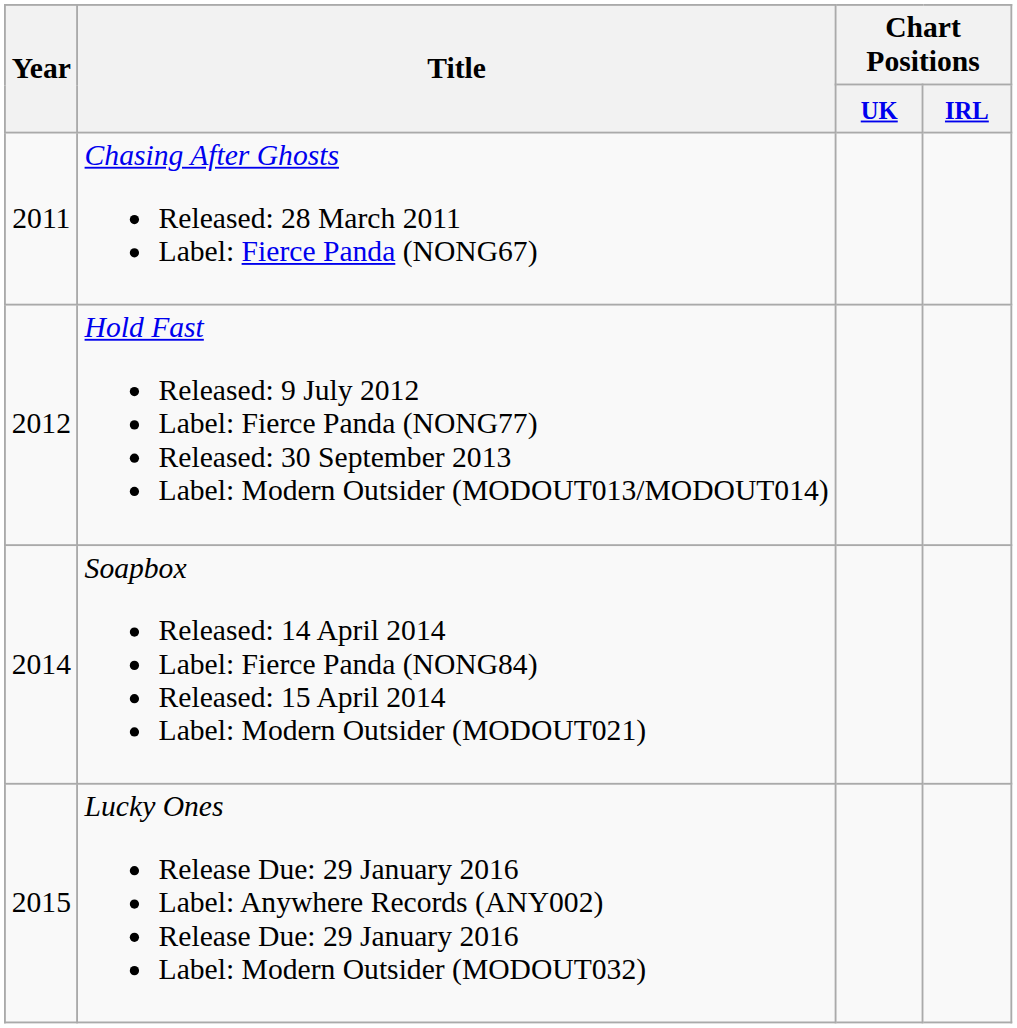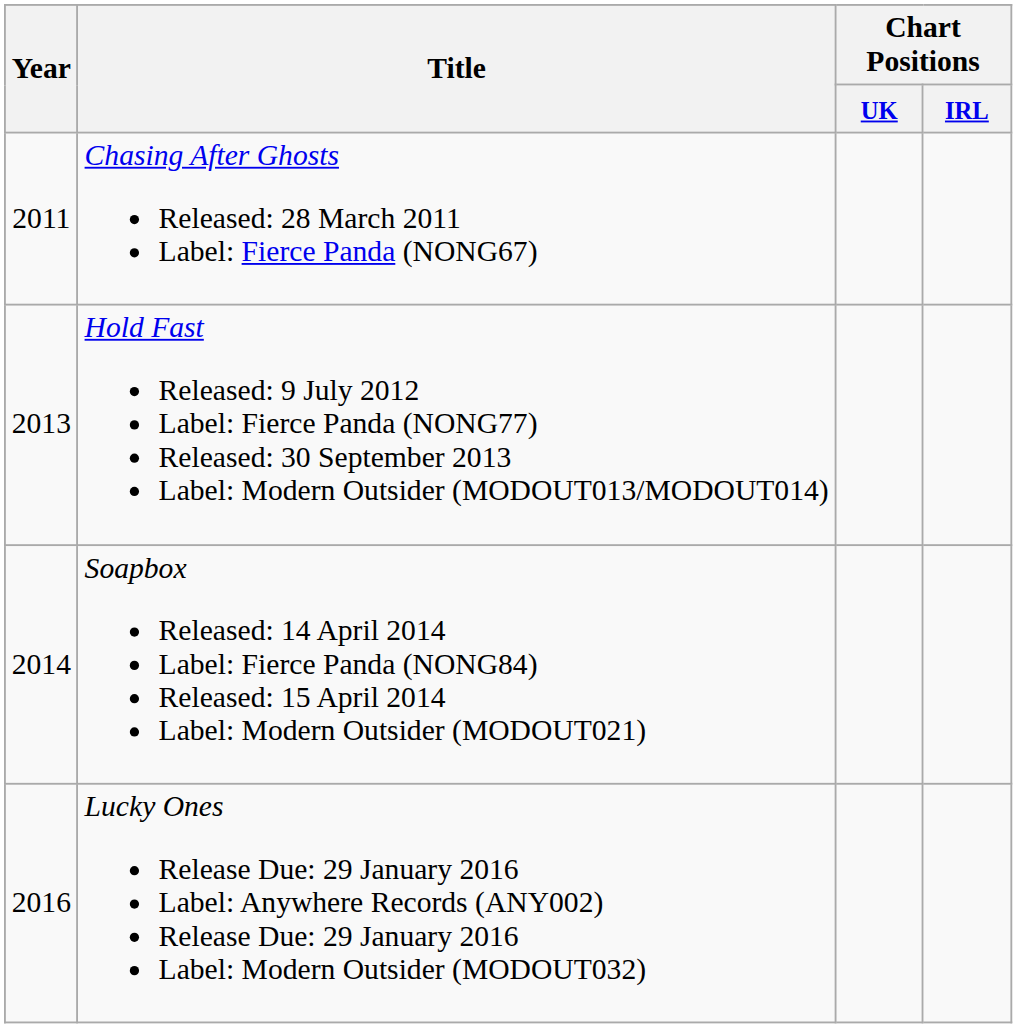(41, 424) 2012 -> (41, 424) 2013
(41, 902) 2015 -> (41, 902) 2016
